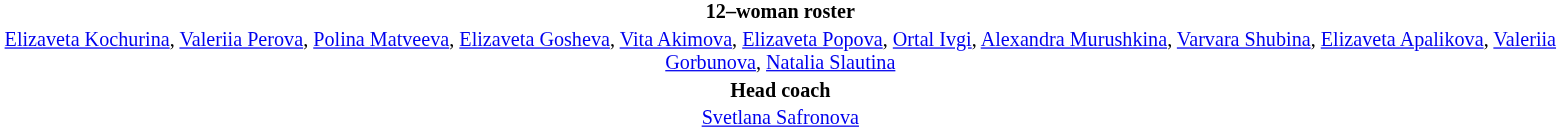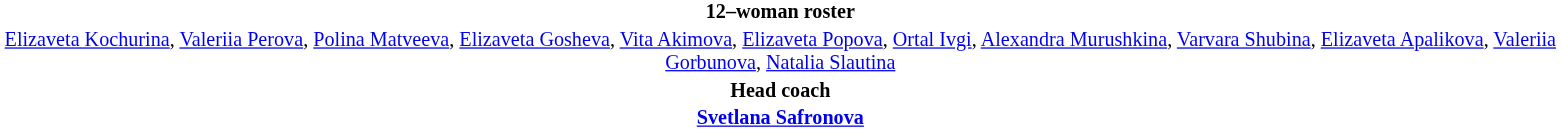(780, 117) normal -> (780, 117) bold
